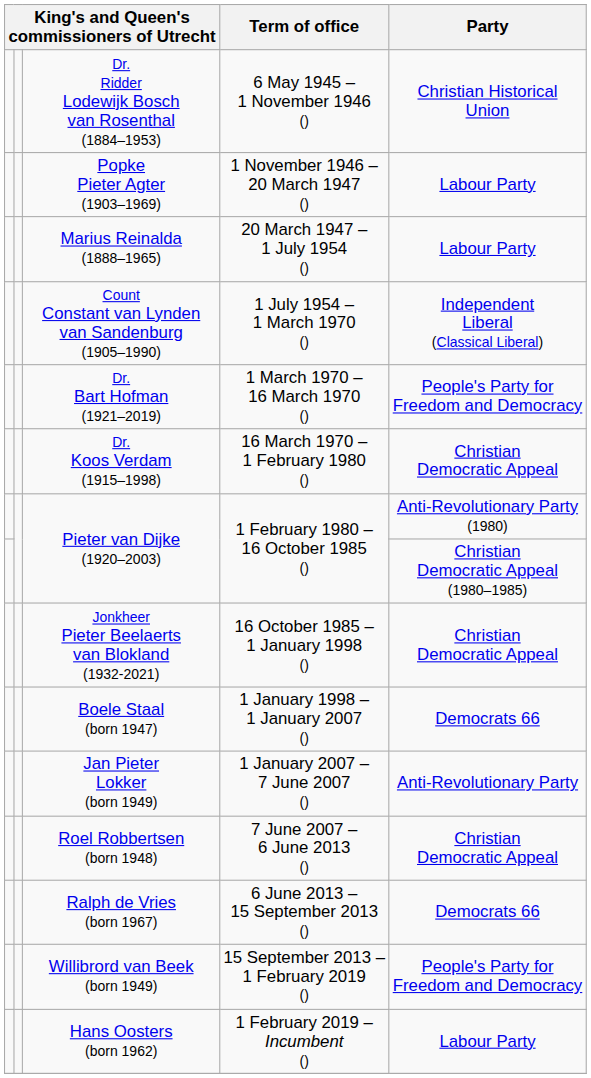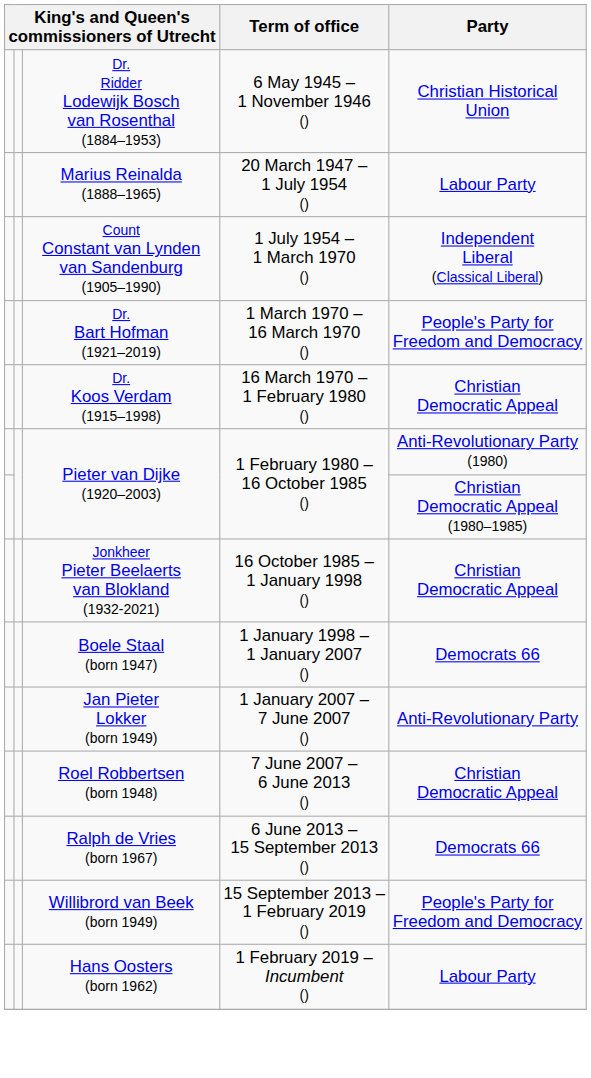- row: (121, 184)
